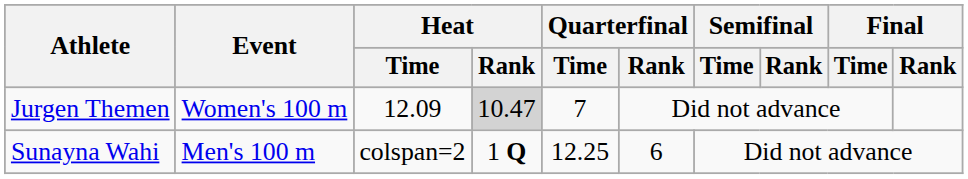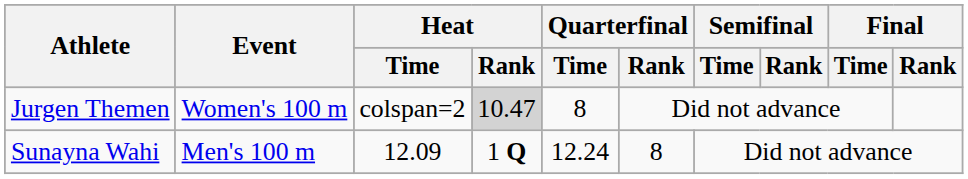(412, 108) 12.09 -> (412, 108) colspan=2
(580, 108) 7 -> (580, 108) 8
(412, 151) colspan=2 -> (412, 151) 12.09
(580, 151) 12.25 -> (580, 151) 12.24
(656, 151) 6 -> (656, 151) 8
